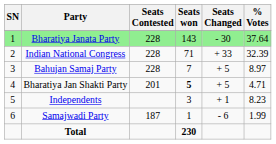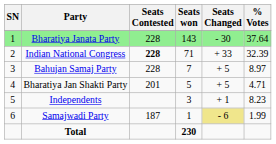(153, 54) normal -> (153, 54) bold
(189, 85) bold -> (189, 85) normal
(223, 116) no background -> (223, 116) khaki background
